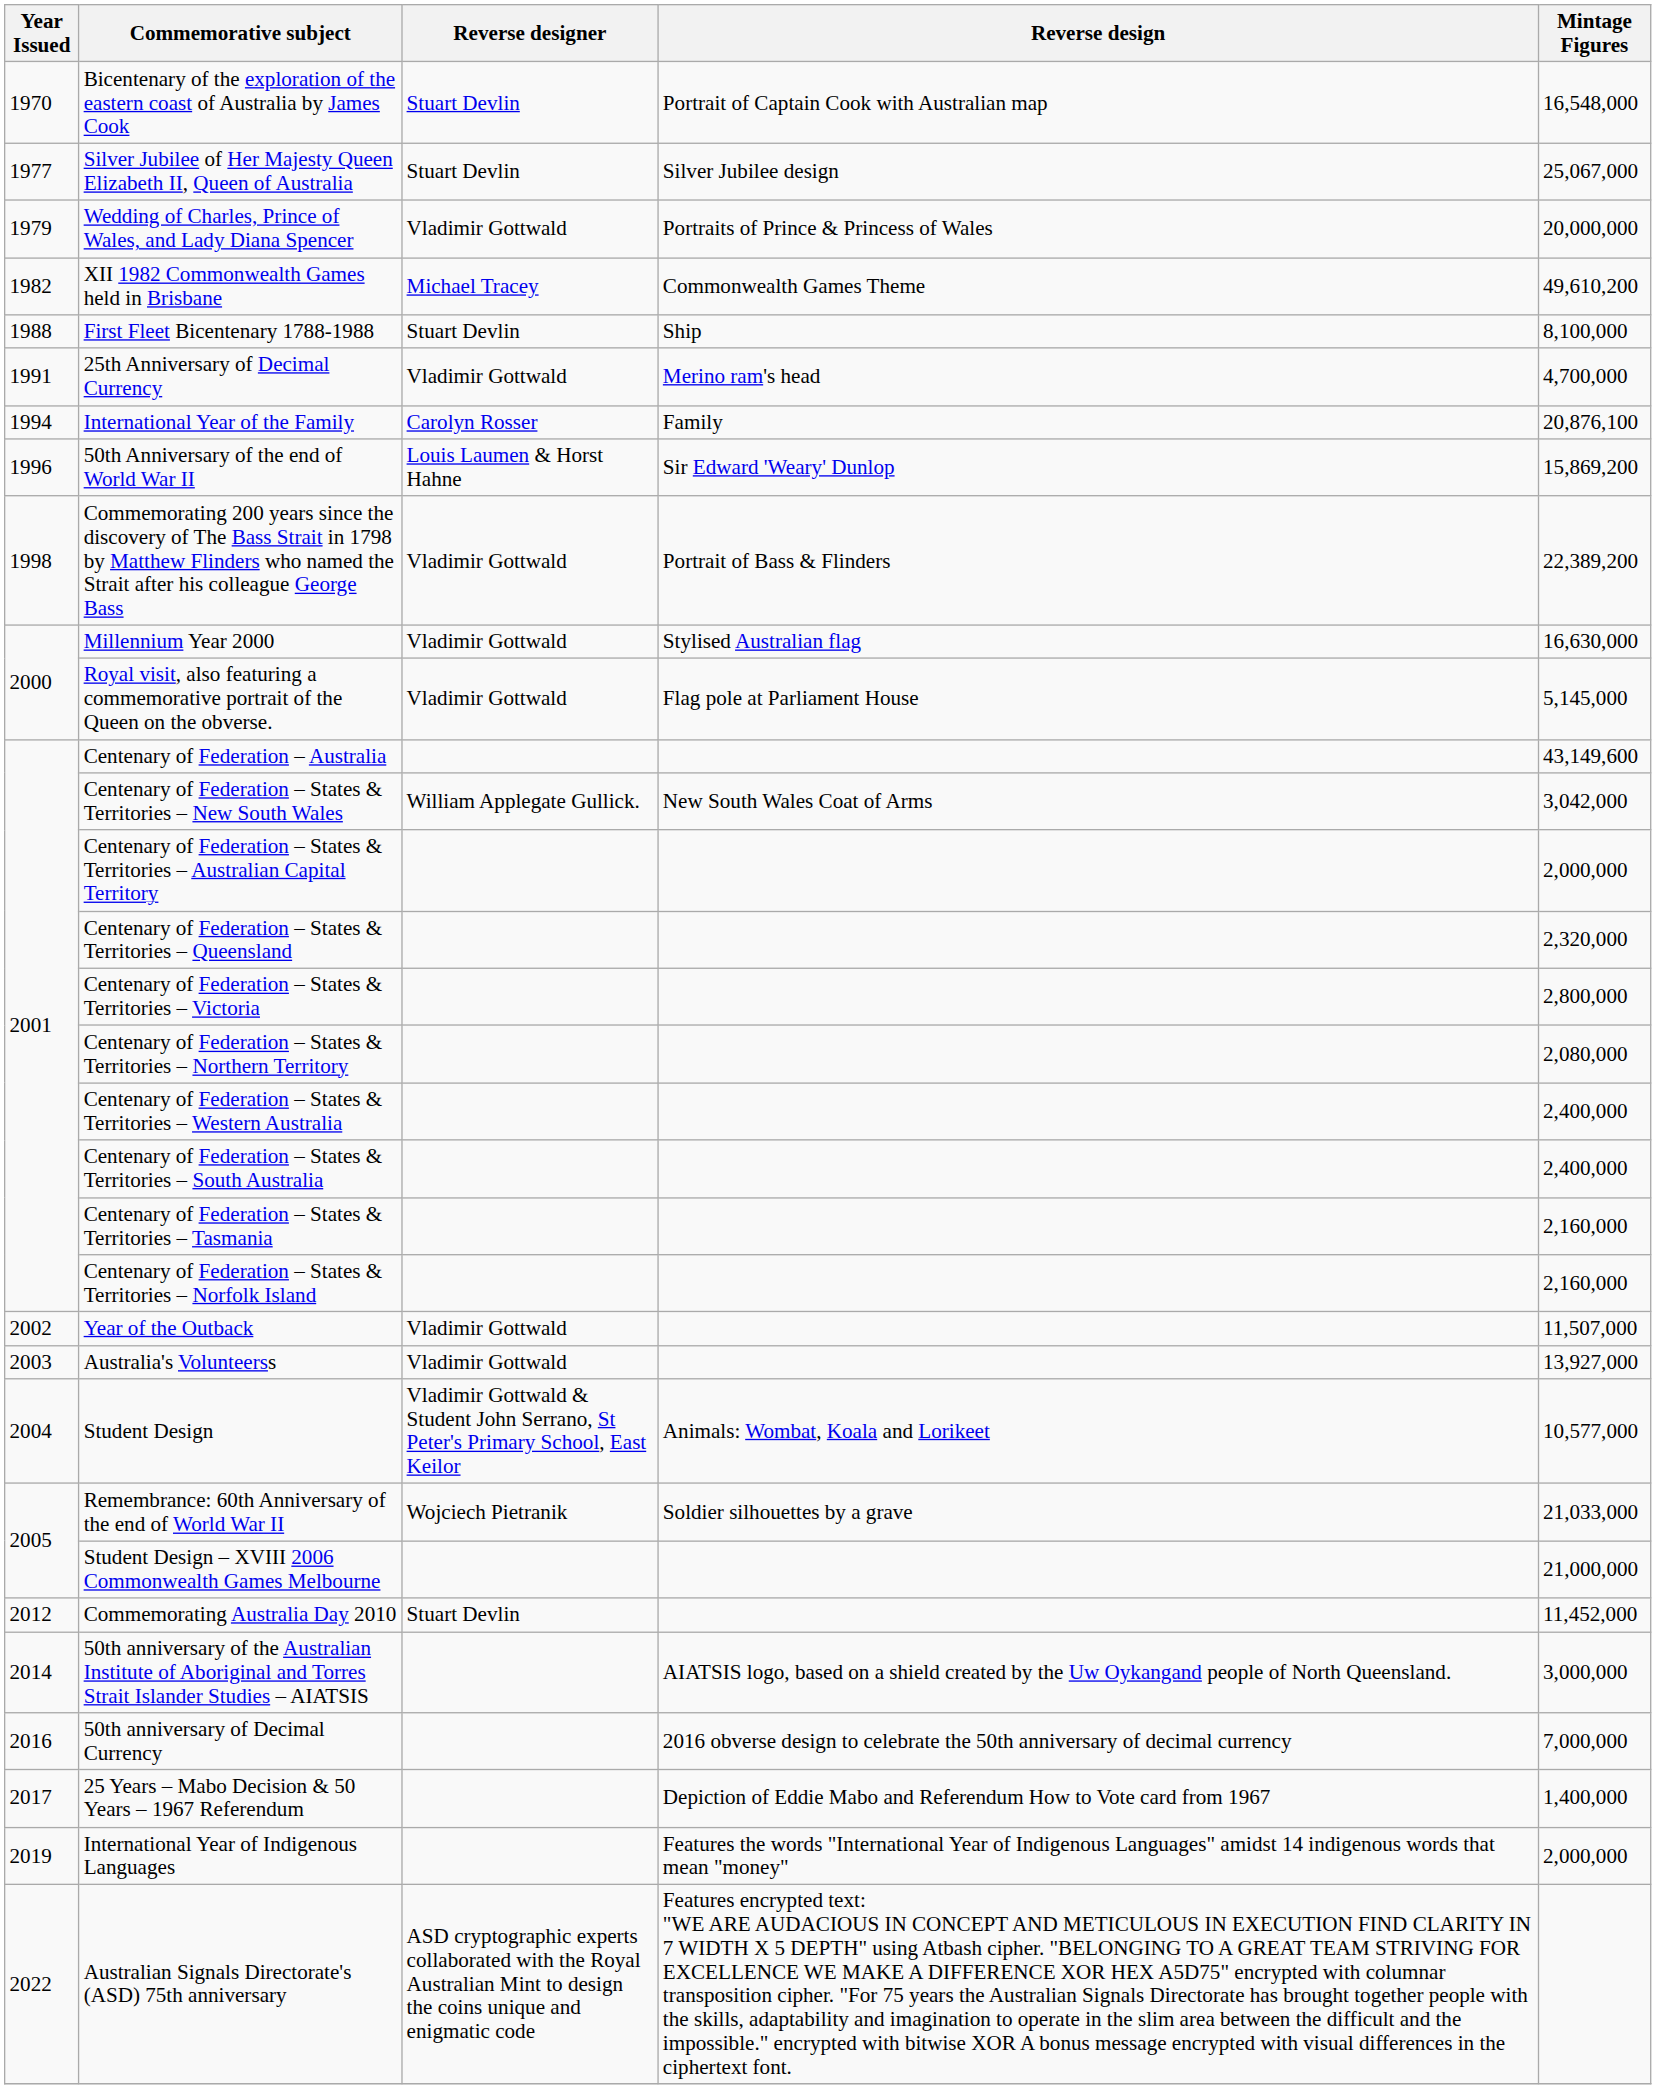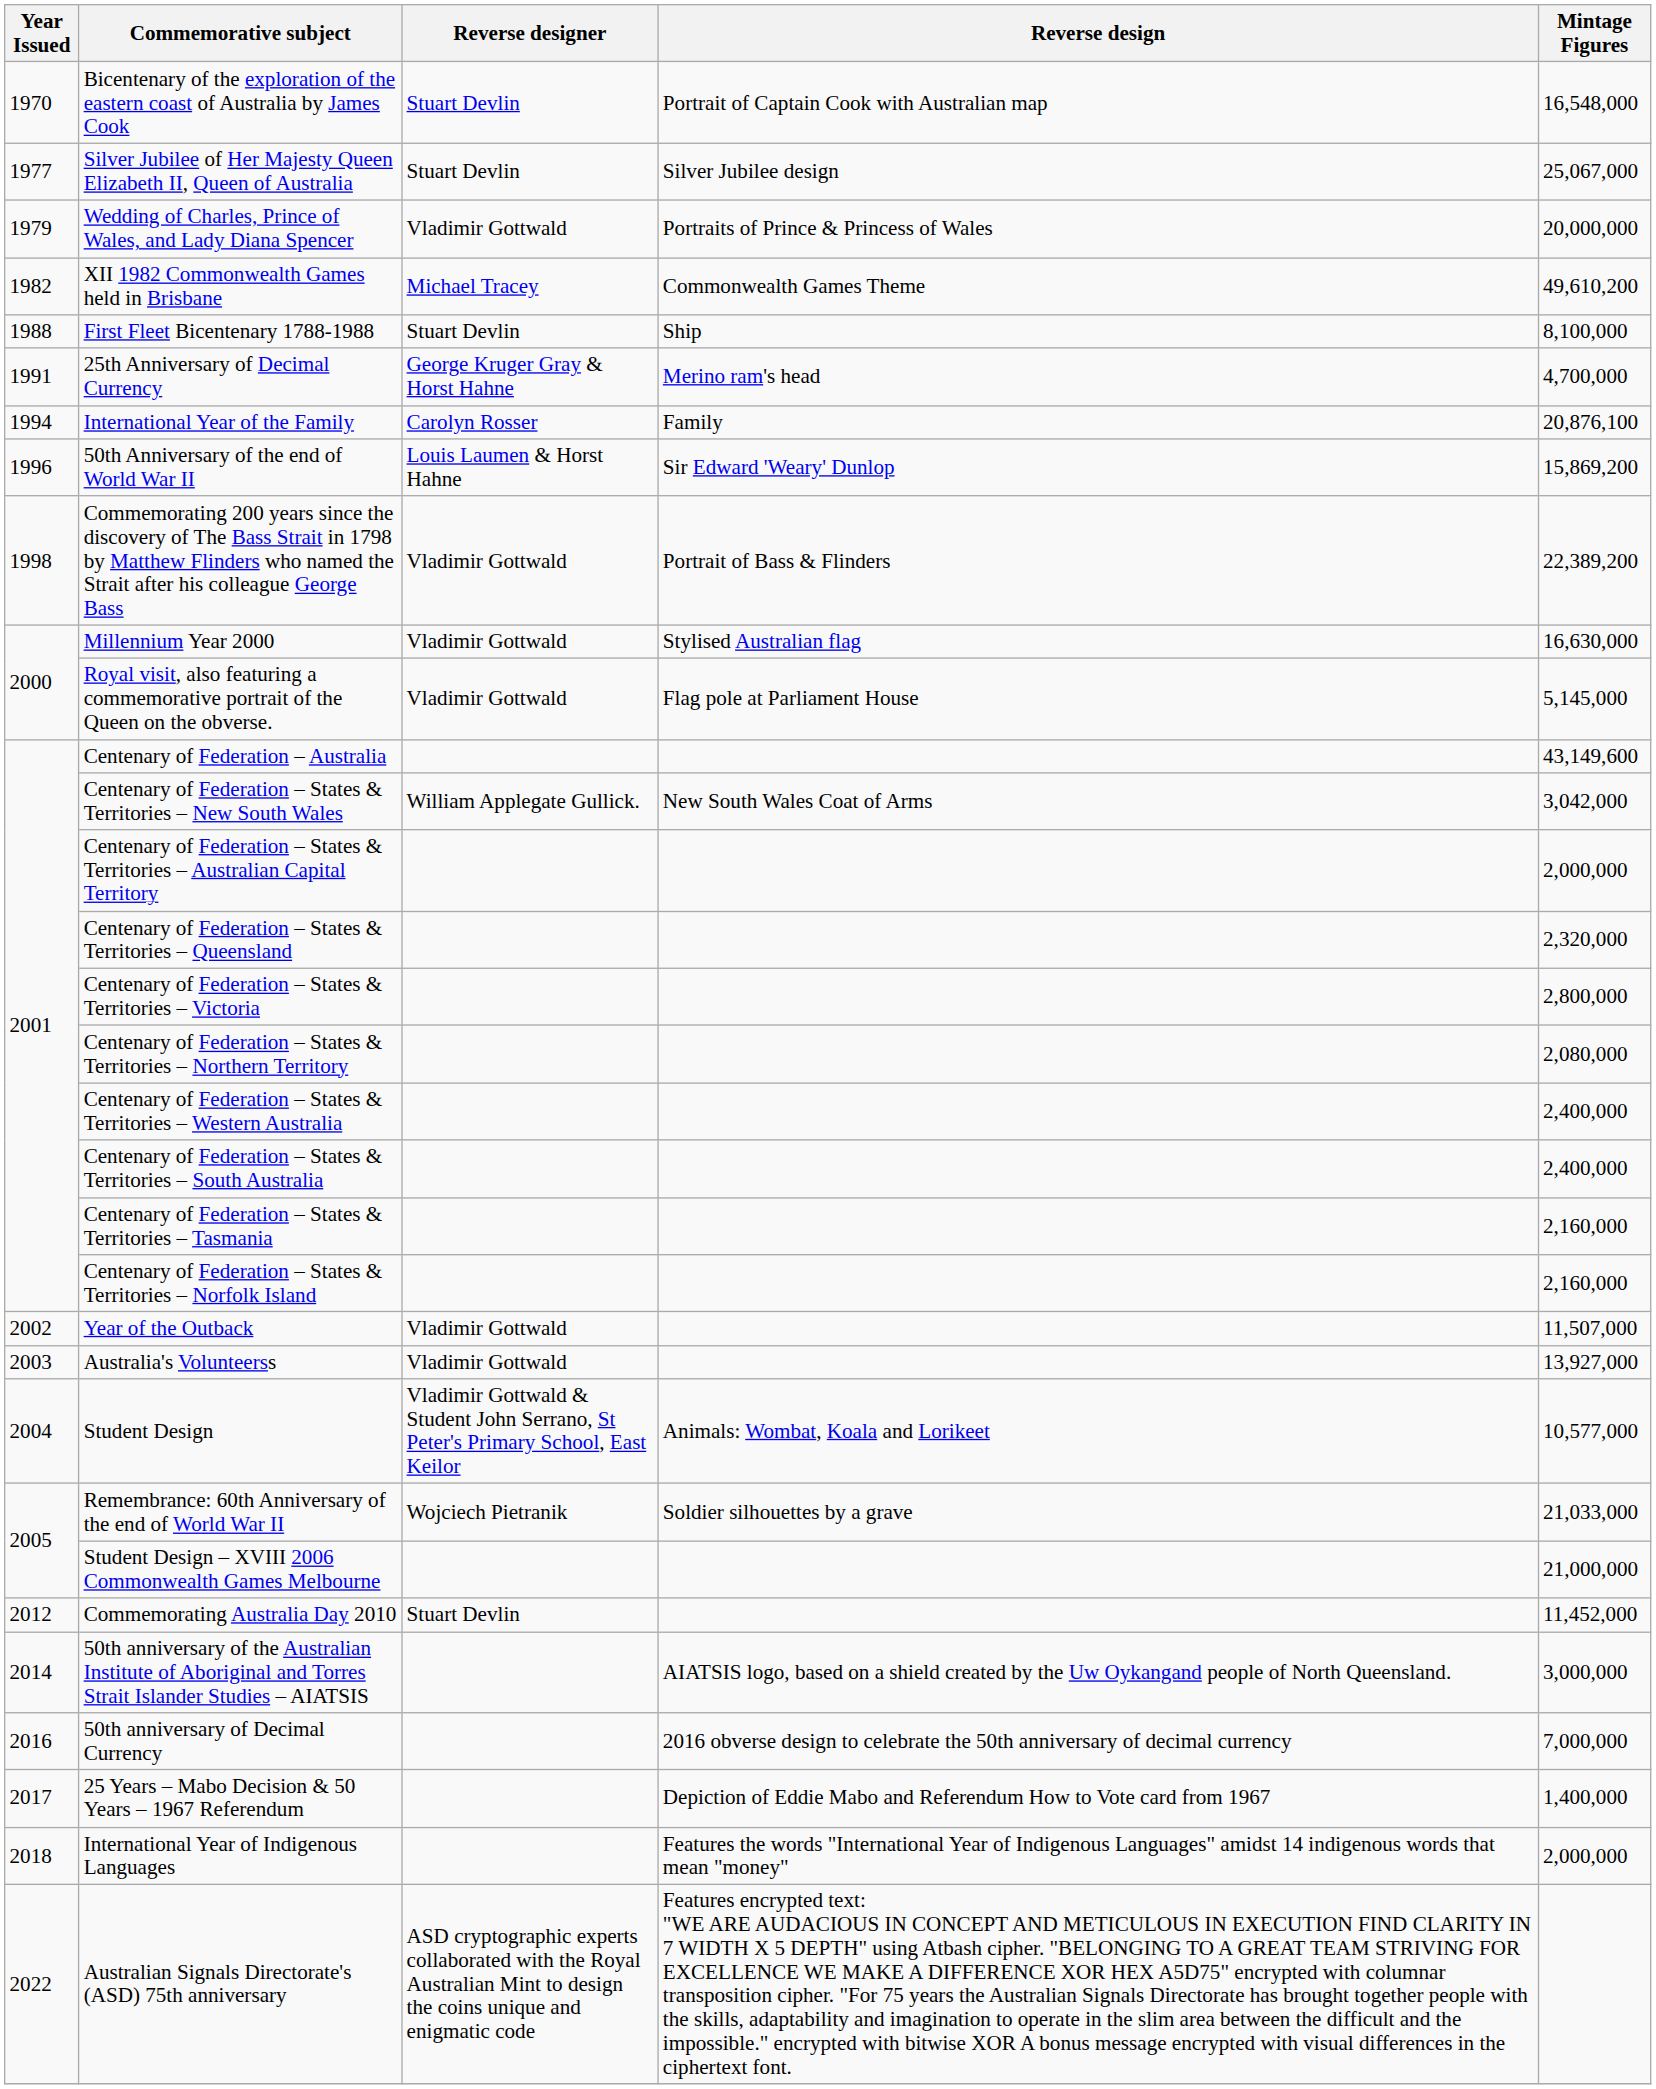(487, 376) Vladimir Gottwald -> (505, 376) George Kruger Gray & Horst Hahne
(31, 1855) 2019 -> (31, 1855) 2018
